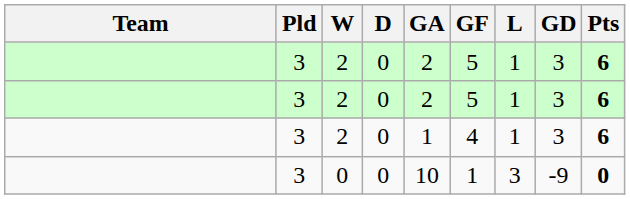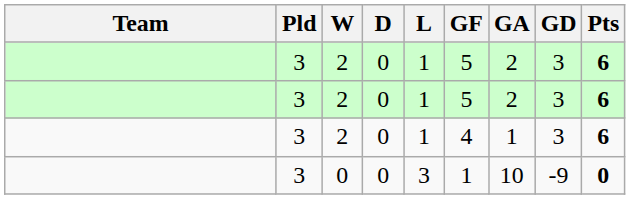columns swapped: (515, 23) <-> (427, 23)
